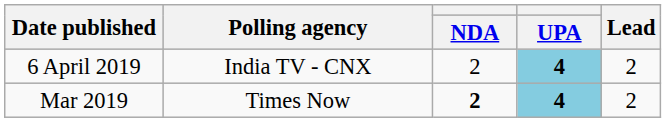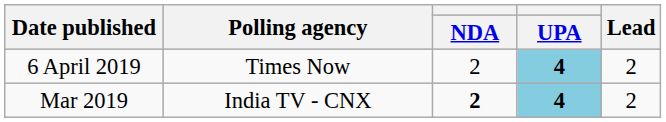(298, 66) India TV - CNX -> (298, 66) Times Now
(298, 100) Times Now -> (298, 100) India TV - CNX
